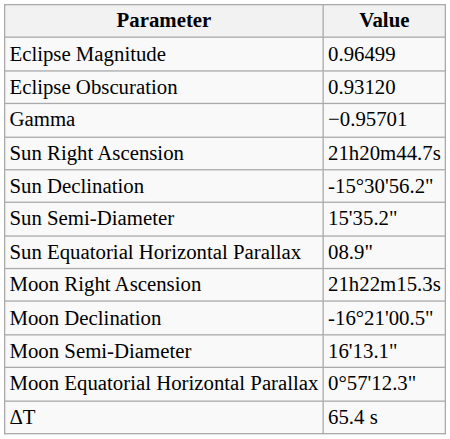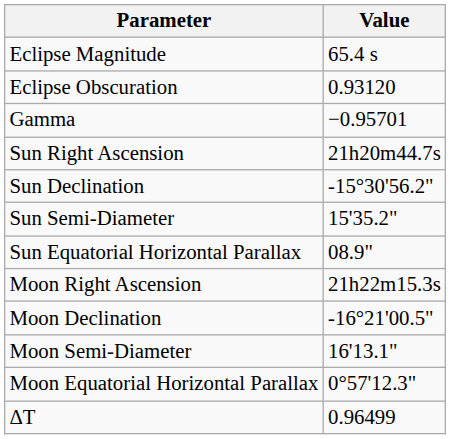(362, 53) 0.96499 -> (353, 53) 65.4 s
(353, 416) 65.4 s -> (362, 416) 0.96499
